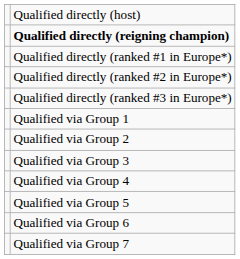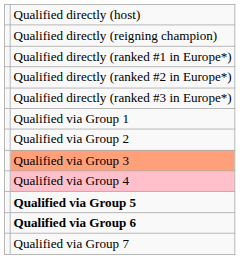(121, 35) bold -> (115, 35) normal
(71, 160) no background -> (71, 160) lightsalmon background
(71, 181) no background -> (71, 181) pink background
(71, 202) normal -> (75, 202) bold
(71, 222) normal -> (75, 222) bold
